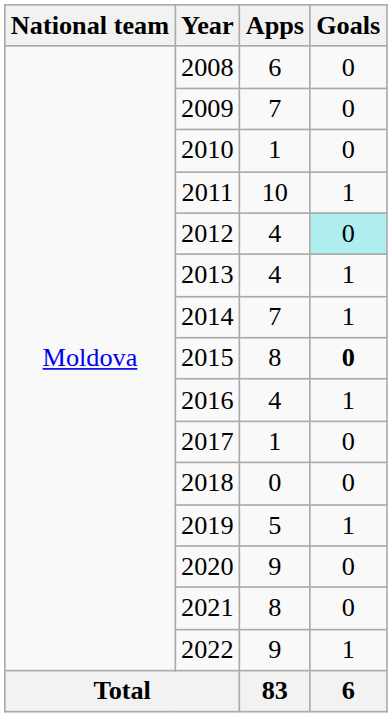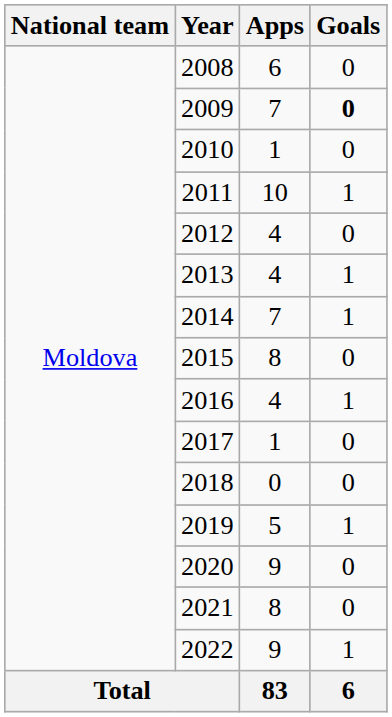(348, 108) normal -> (348, 108) bold
(348, 233) paleturquoise background -> (348, 233) no background
(348, 358) bold -> (348, 358) normal
